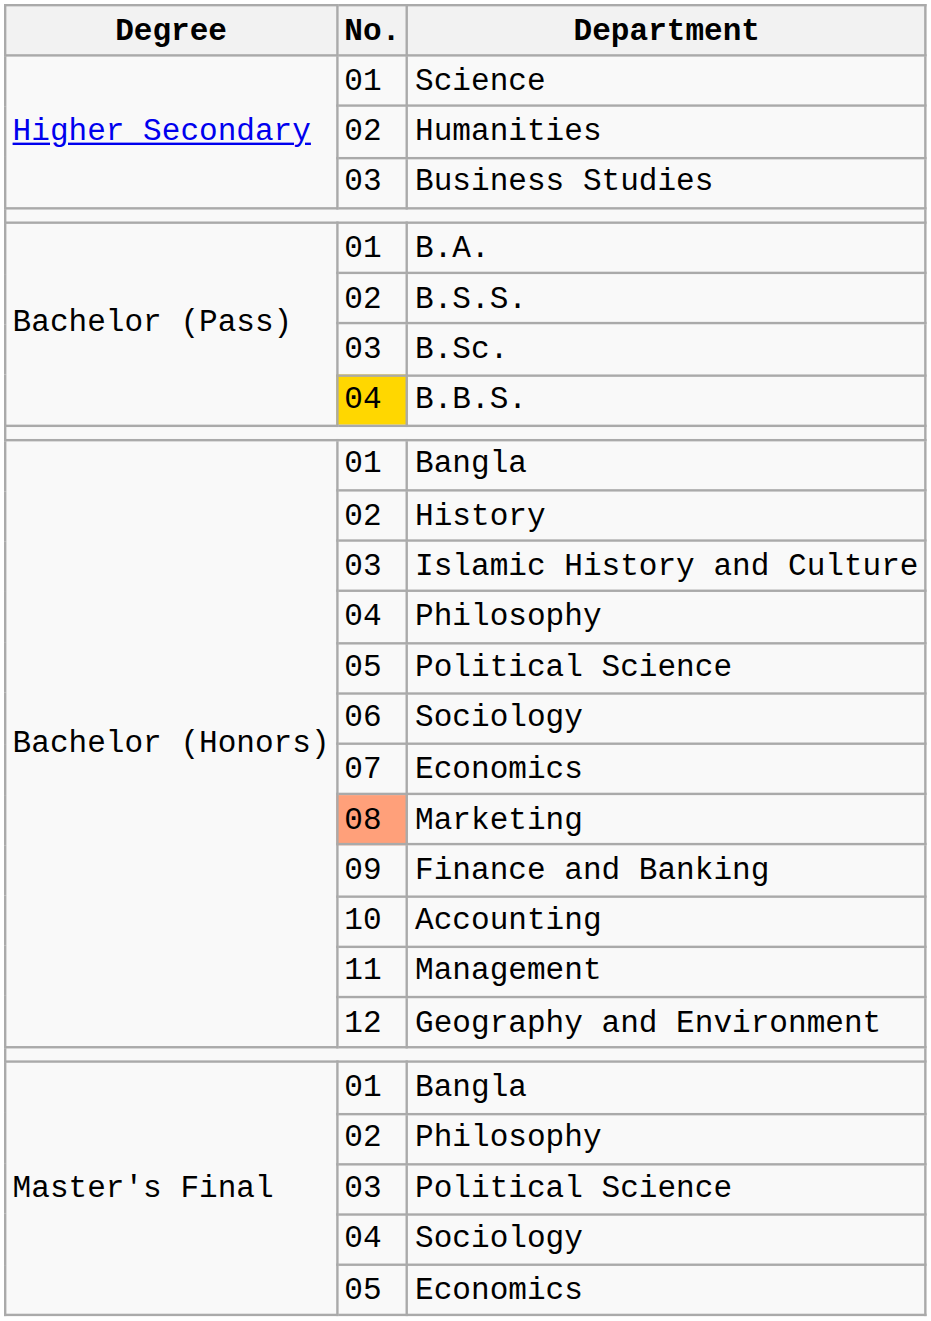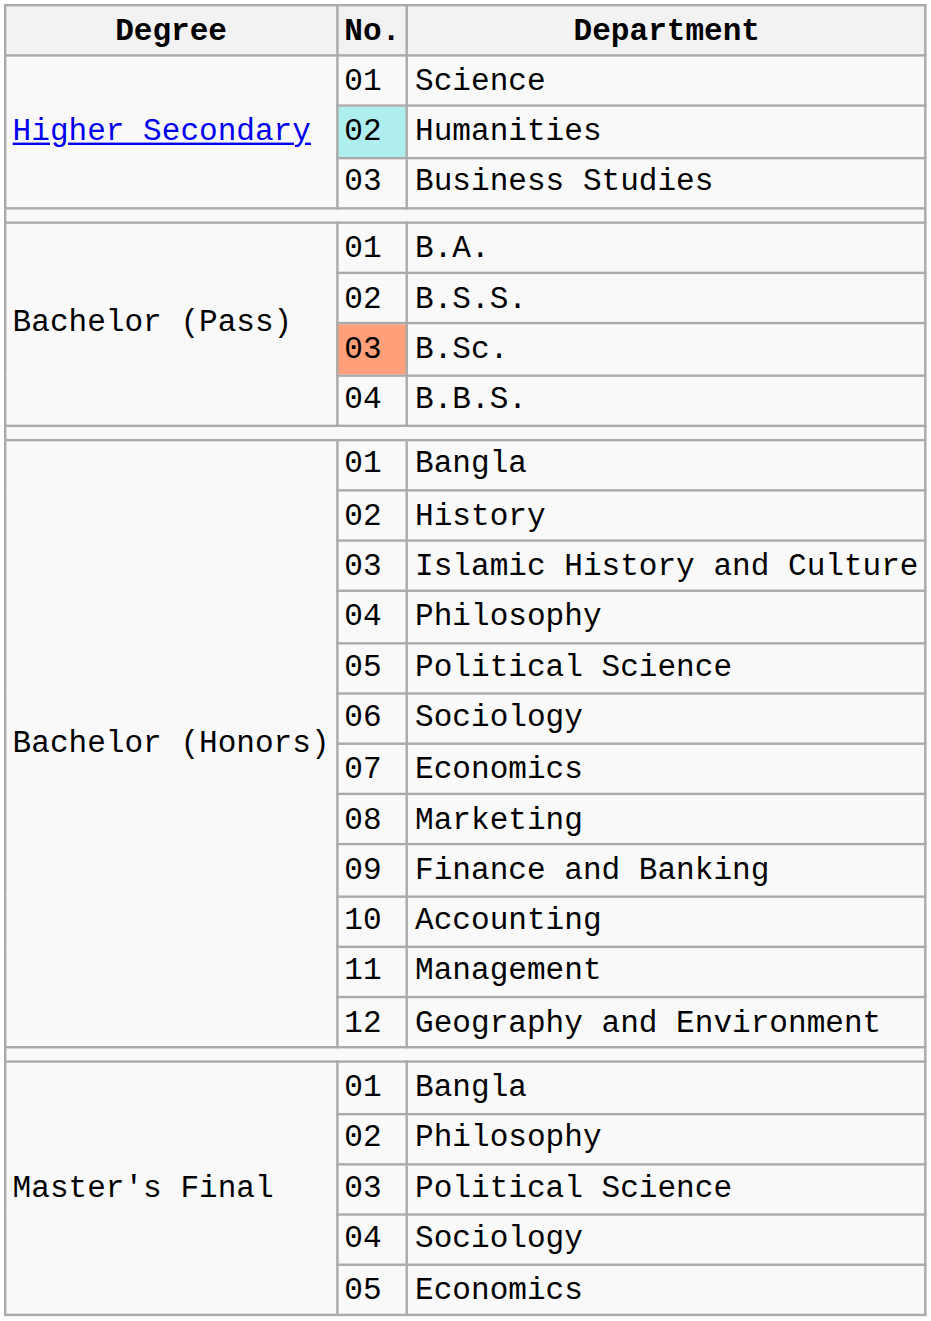(363, 132) no background -> (363, 132) paleturquoise background
(363, 349) no background -> (363, 349) lightsalmon background
(363, 400) gold background -> (363, 400) no background
(363, 820) lightsalmon background -> (363, 820) no background
